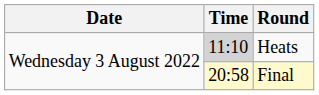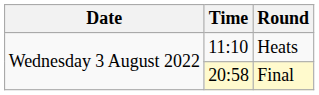(228, 47) lightgrey background -> (228, 47) no background
